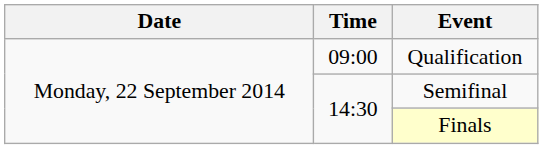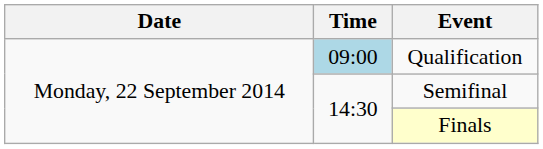(353, 56) no background -> (353, 56) lightblue background
